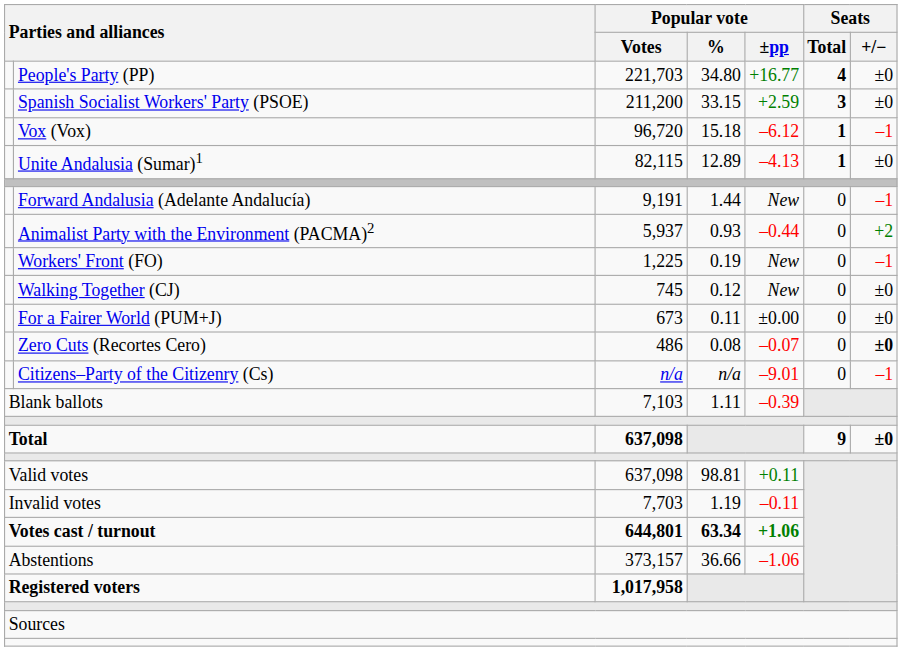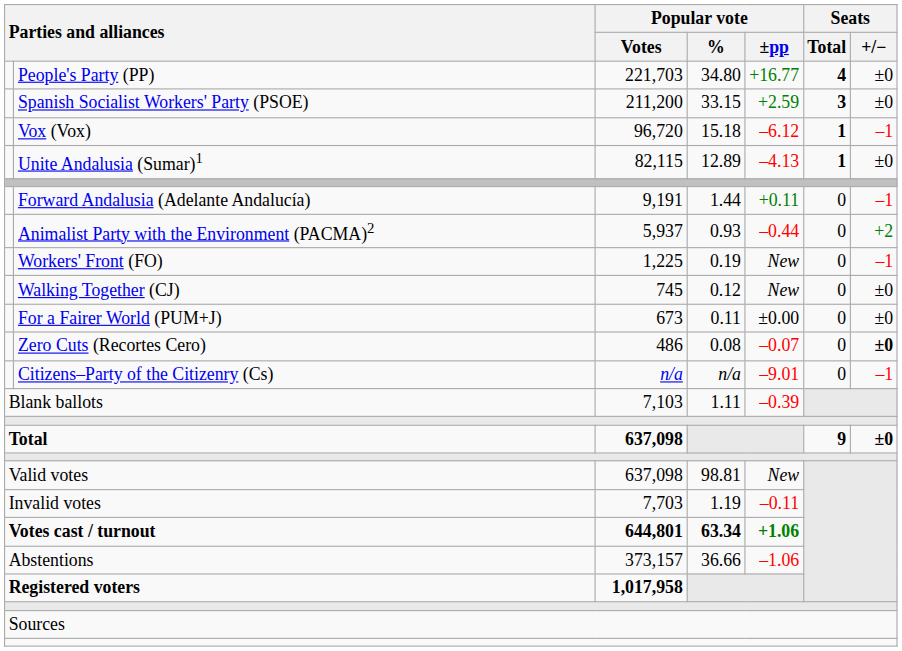(783, 200) New -> (779, 200) +0.11
(779, 475) +0.11 -> (783, 475) New
